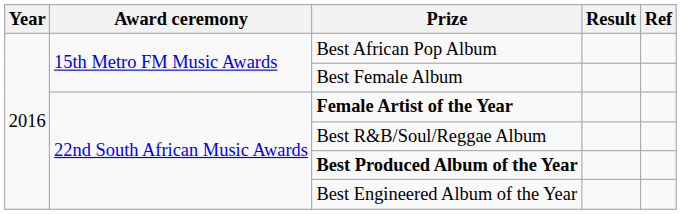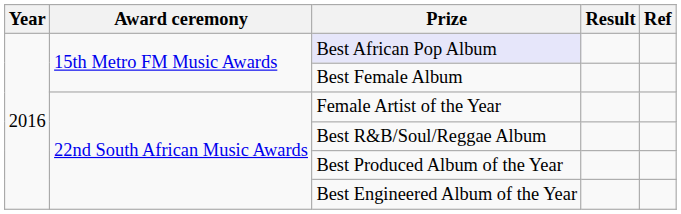(407, 48) no background -> (407, 48) lavender background
(415, 106) bold -> (409, 106) normal
(447, 164) bold -> (440, 164) normal
